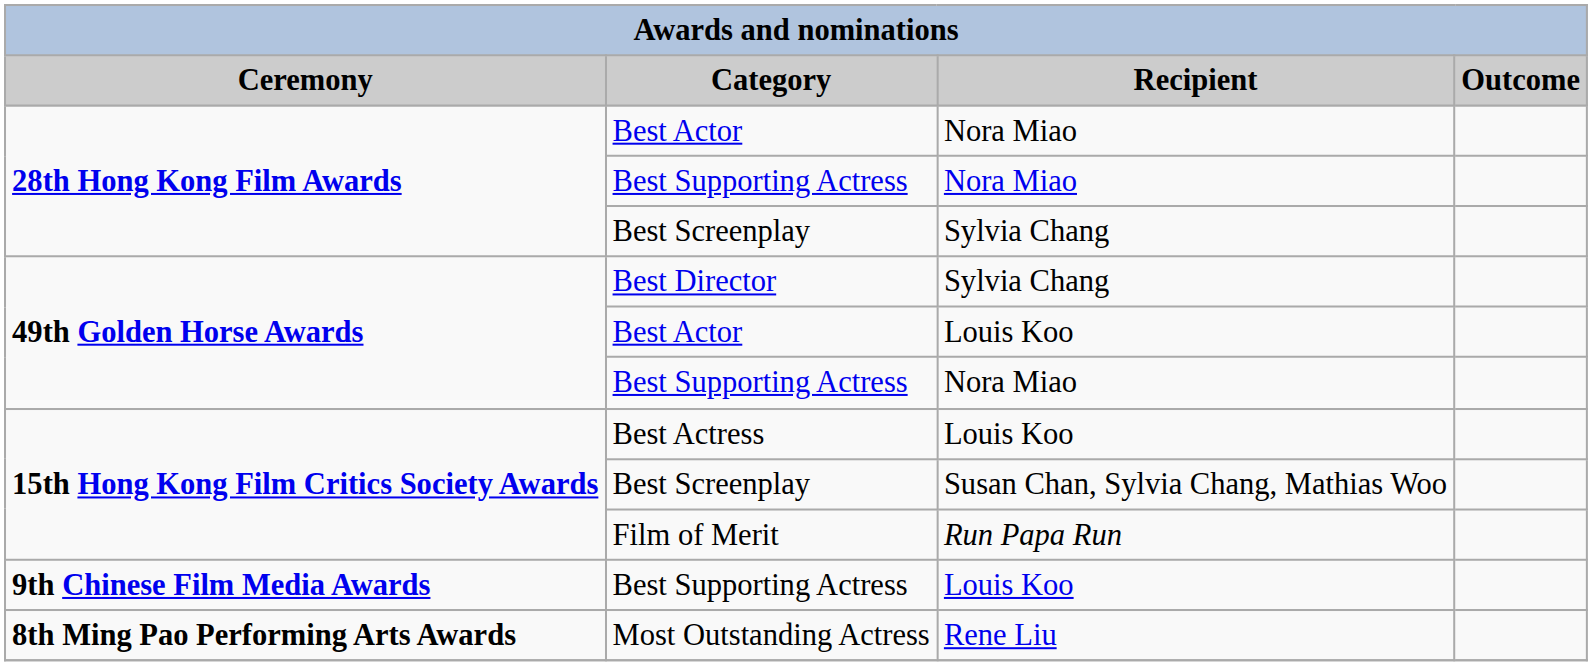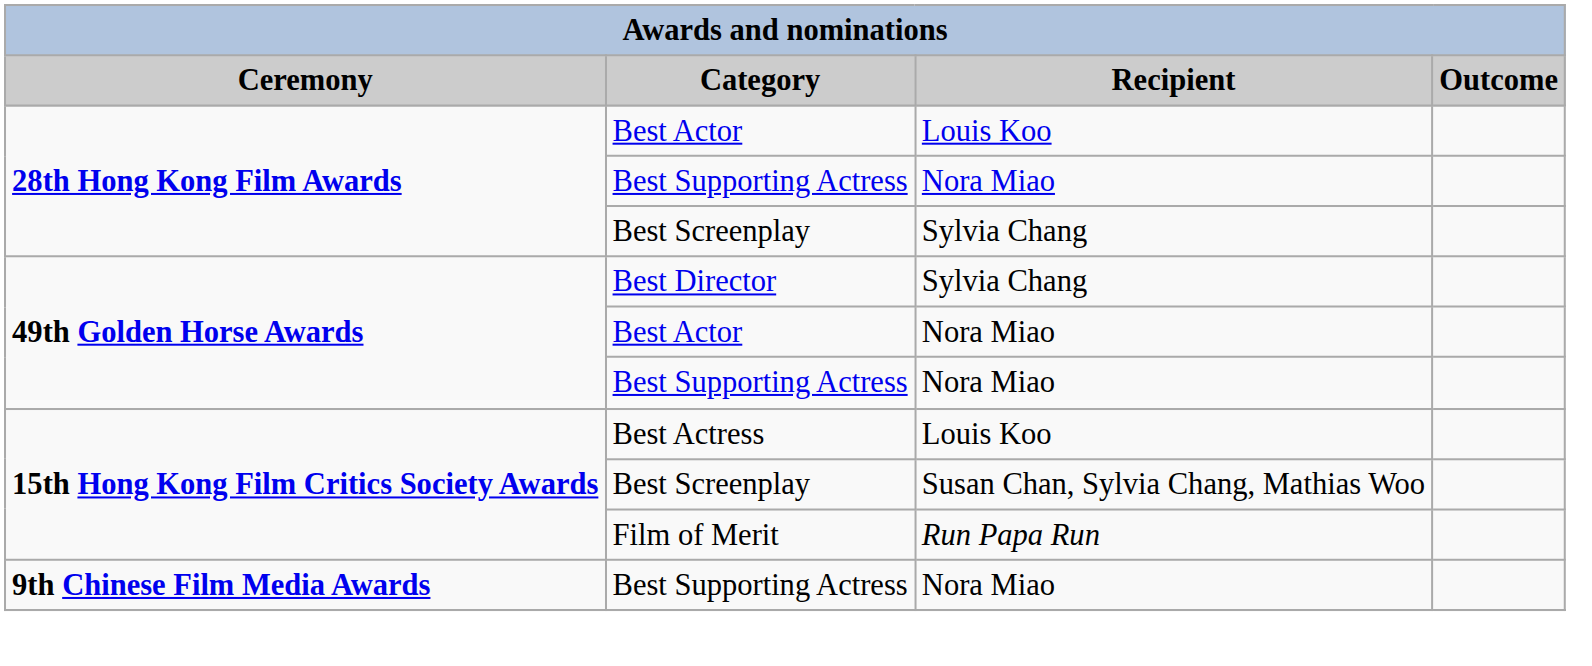(1010, 130) Nora Miao -> (987, 130) Louis Koo
(1009, 332) Louis Koo -> (988, 332) Nora Miao
(1009, 584) Louis Koo -> (988, 584) Nora Miao
- row: (264, 634)
